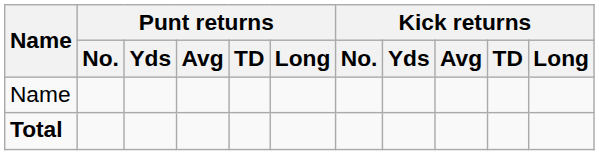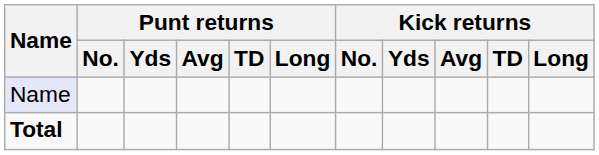(40, 94) no background -> (40, 94) lavender background
